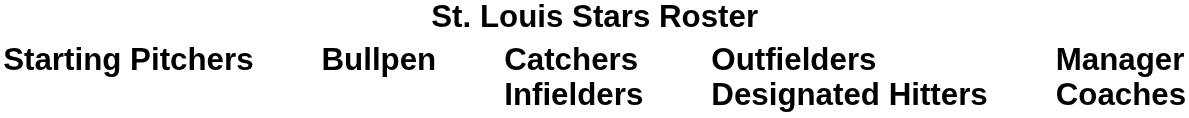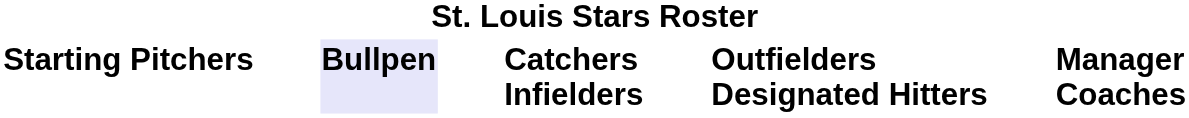(379, 59) no background -> (379, 59) lavender background
